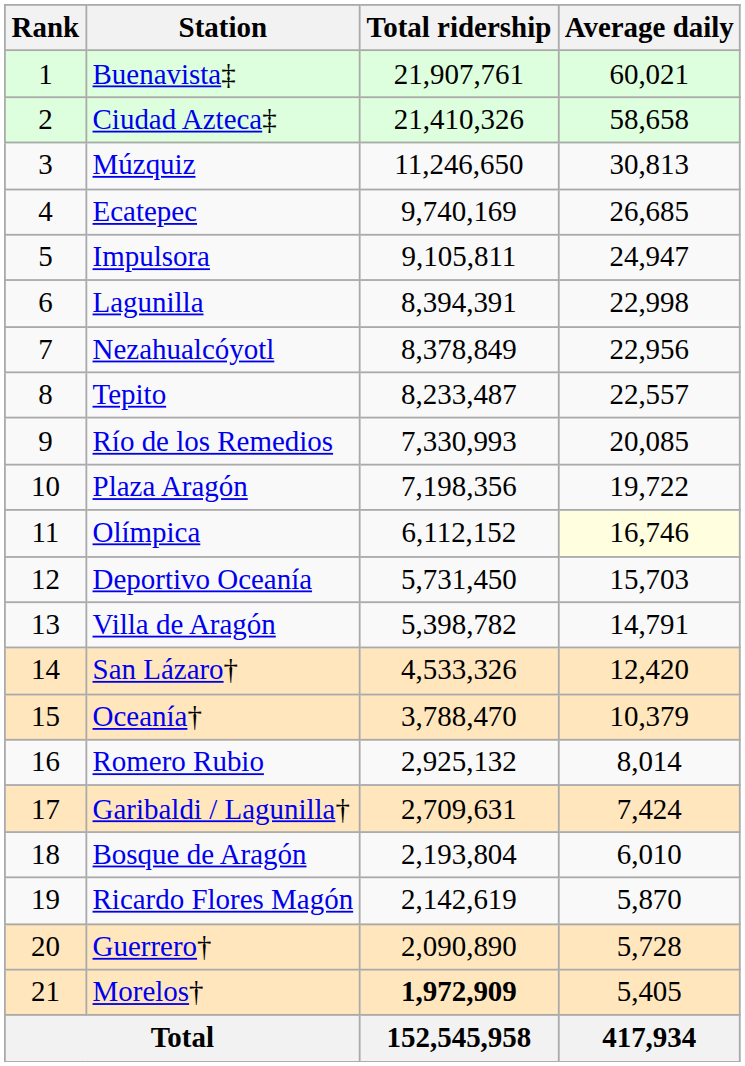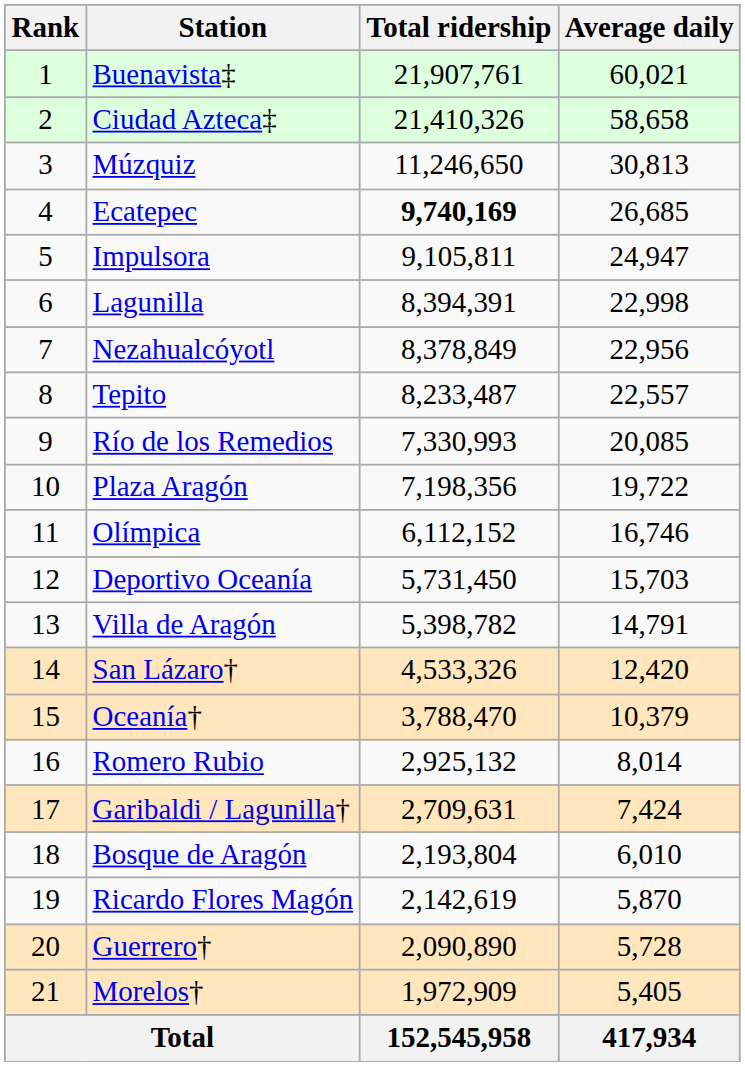(459, 211) normal -> (459, 211) bold
(649, 532) lightyellow background -> (649, 532) no background
(459, 991) bold -> (459, 991) normal
